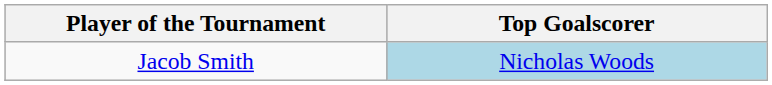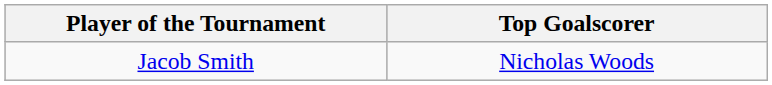(577, 60) lightblue background -> (577, 60) no background
